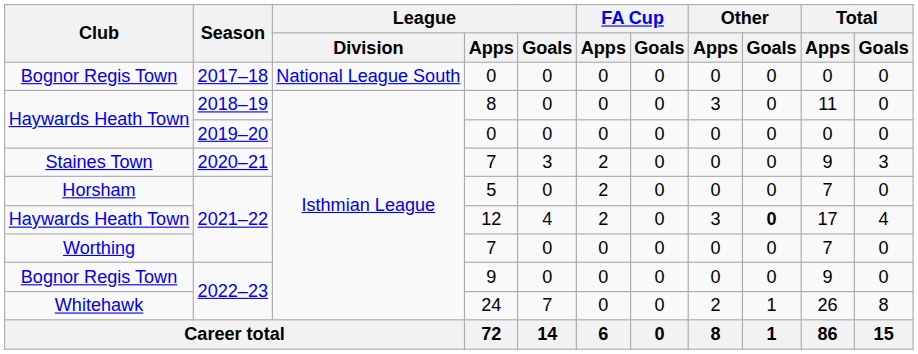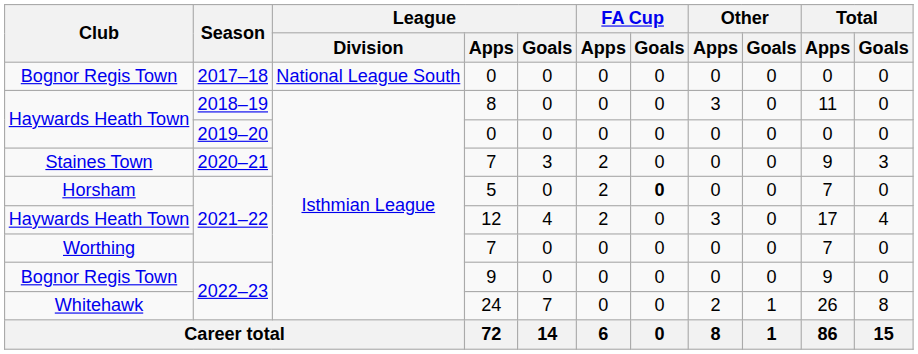(659, 190) normal -> (659, 190) bold
(772, 219) bold -> (772, 219) normal
